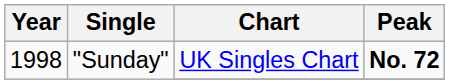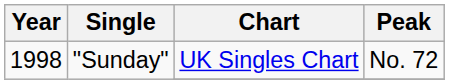(404, 60) bold -> (404, 60) normal
